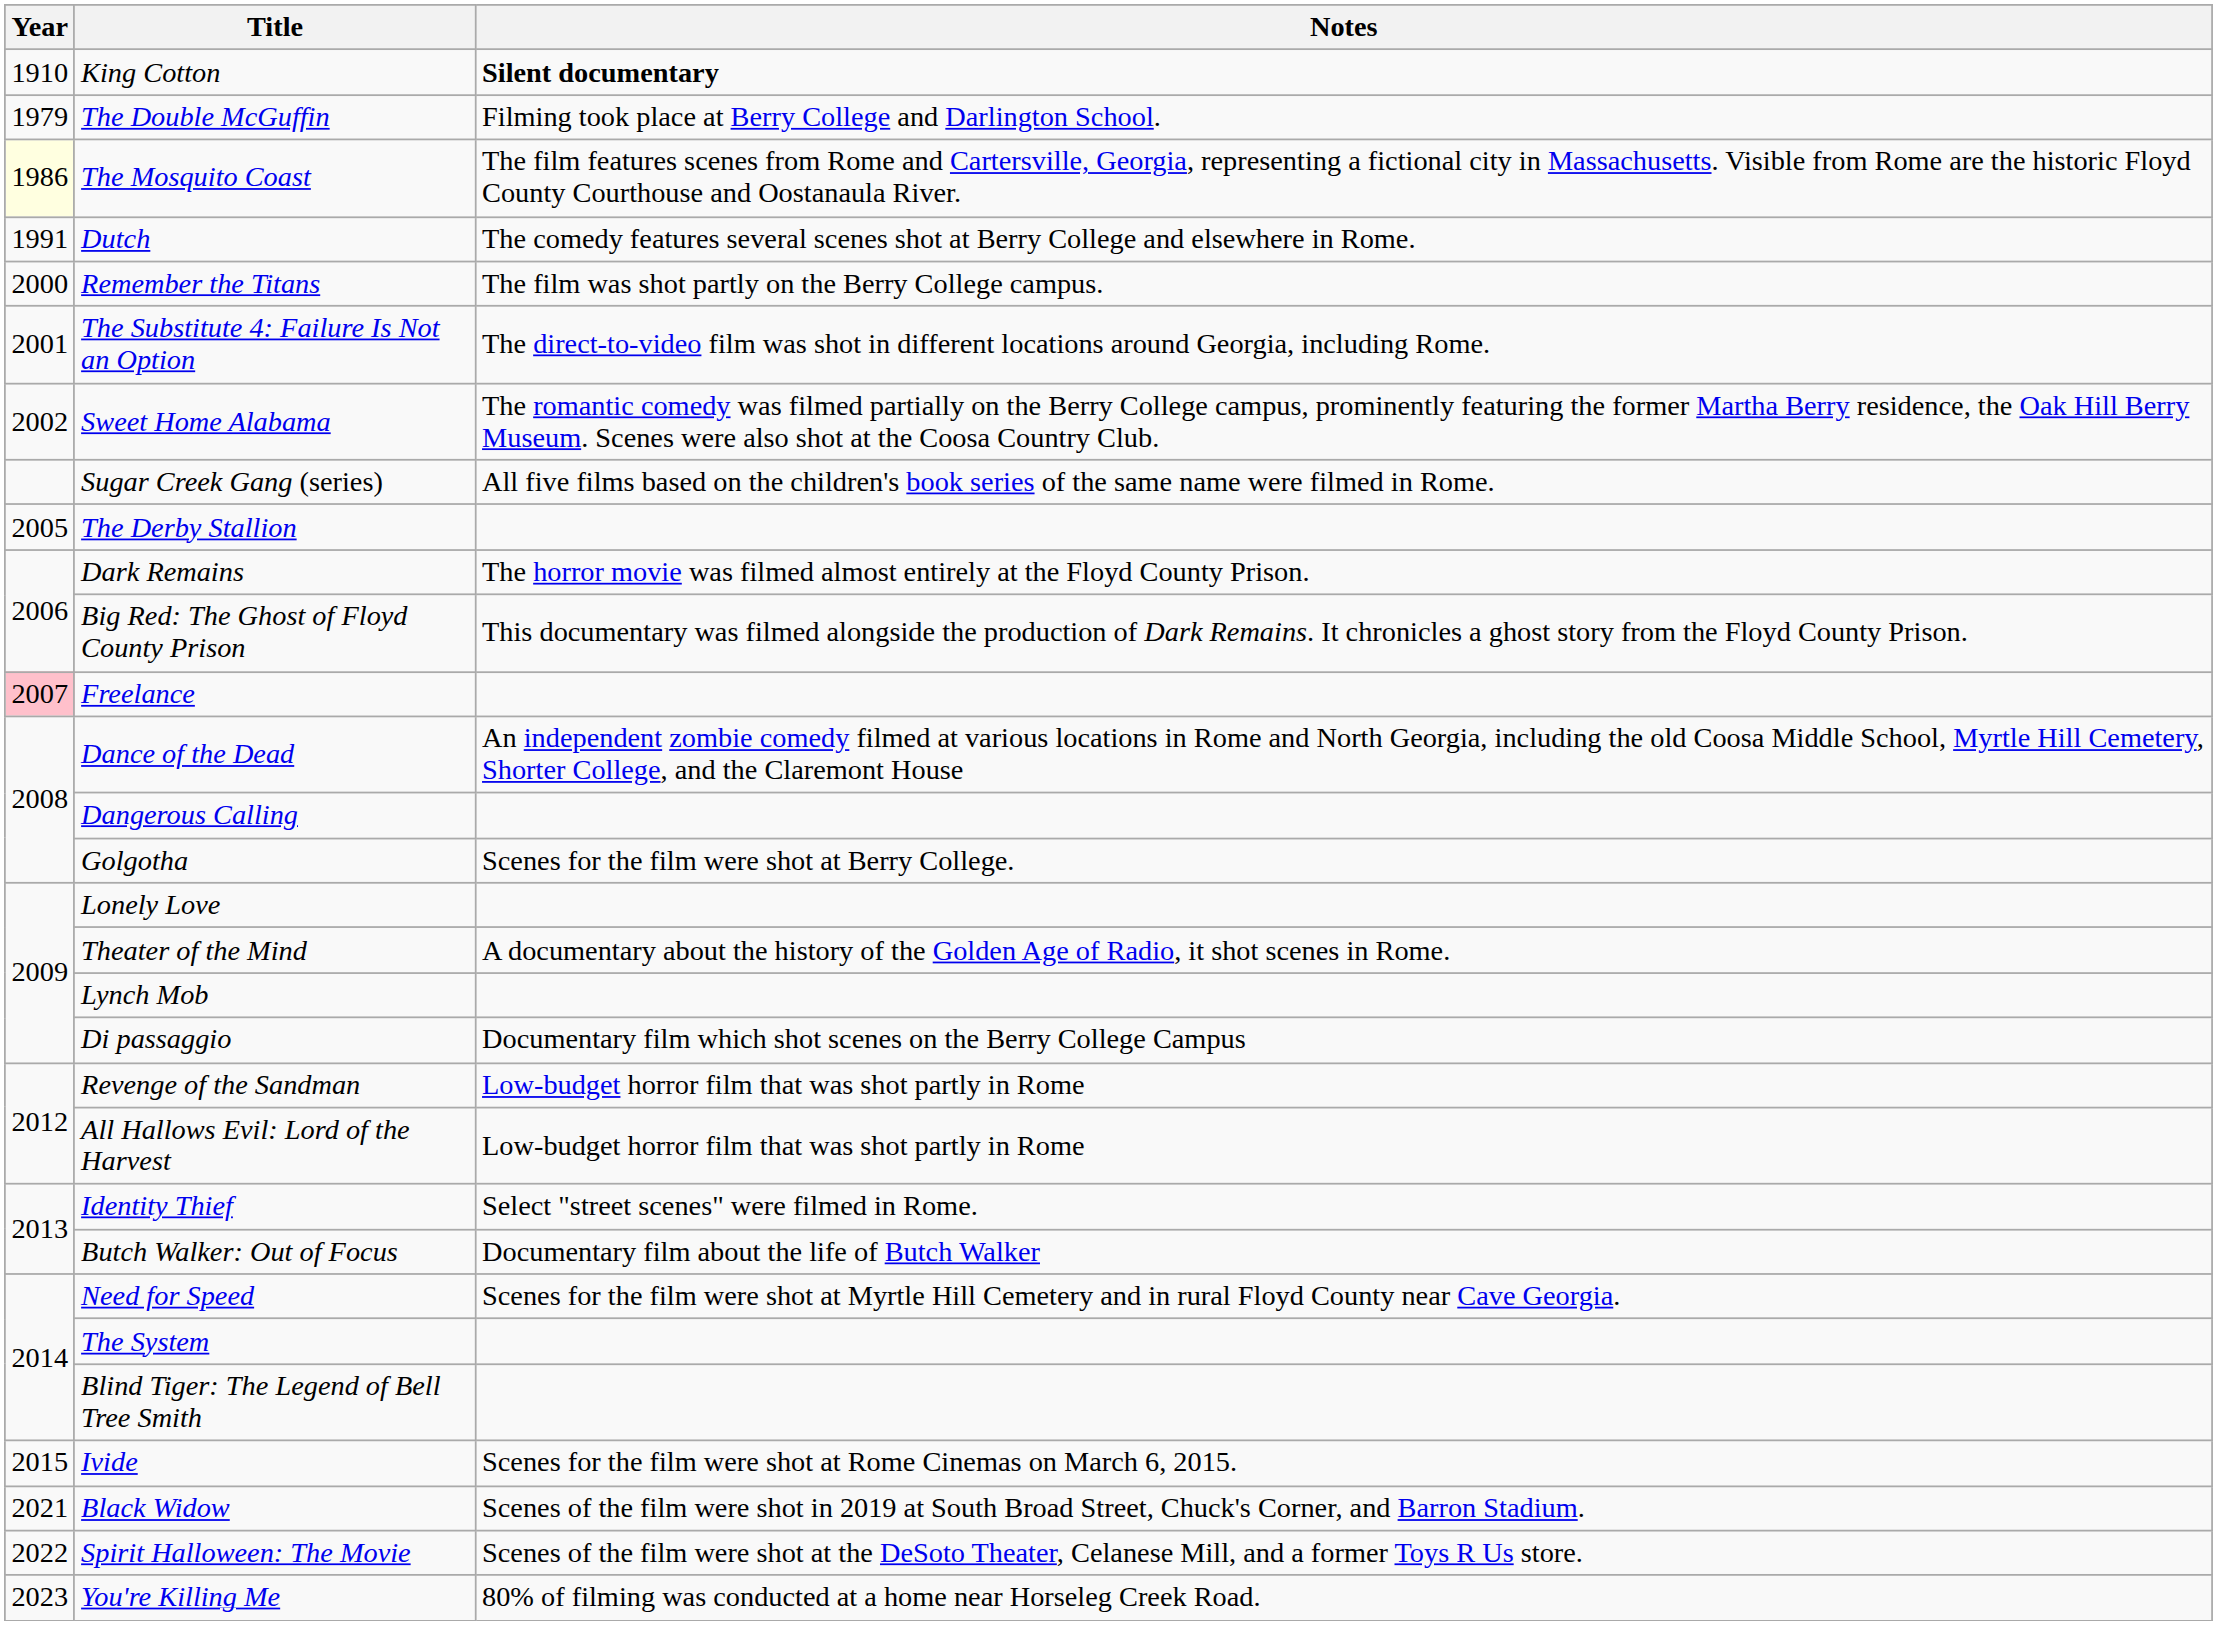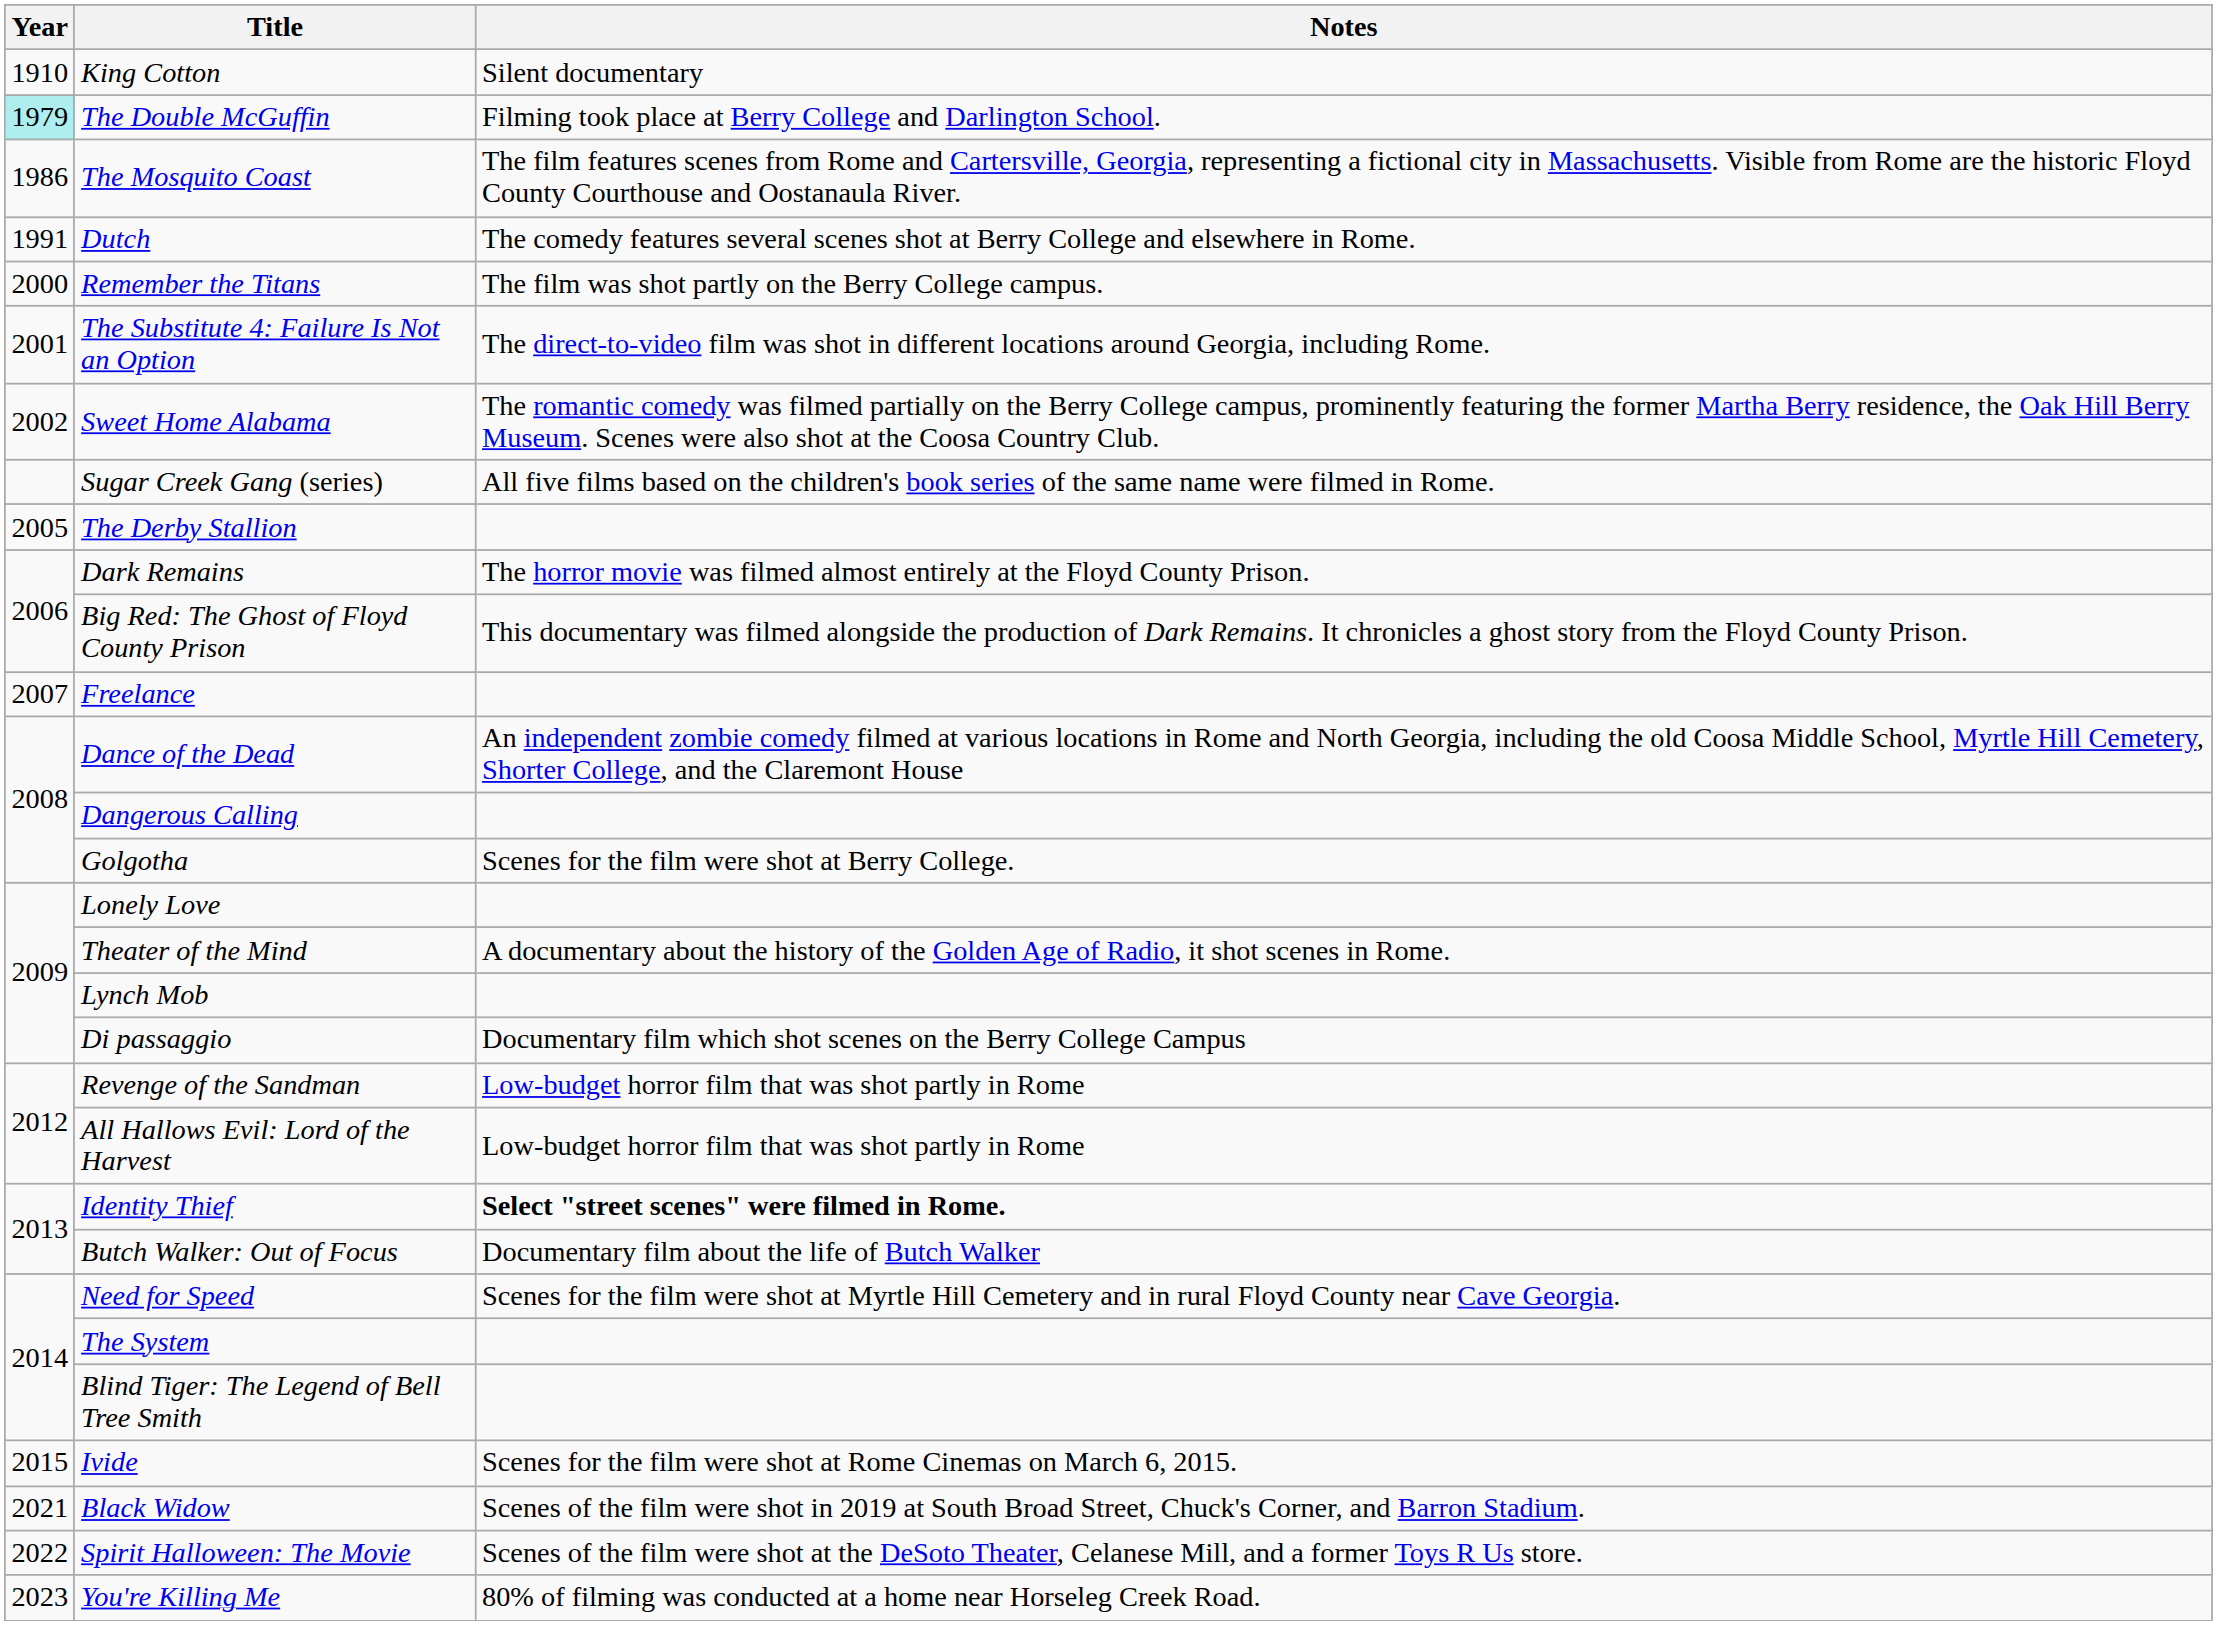(600, 71) bold -> (593, 71) normal
(40, 116) no background -> (40, 116) paleturquoise background
(40, 177) lightyellow background -> (40, 177) no background
(40, 693) pink background -> (40, 693) no background
(730, 1206) normal -> (744, 1206) bold
